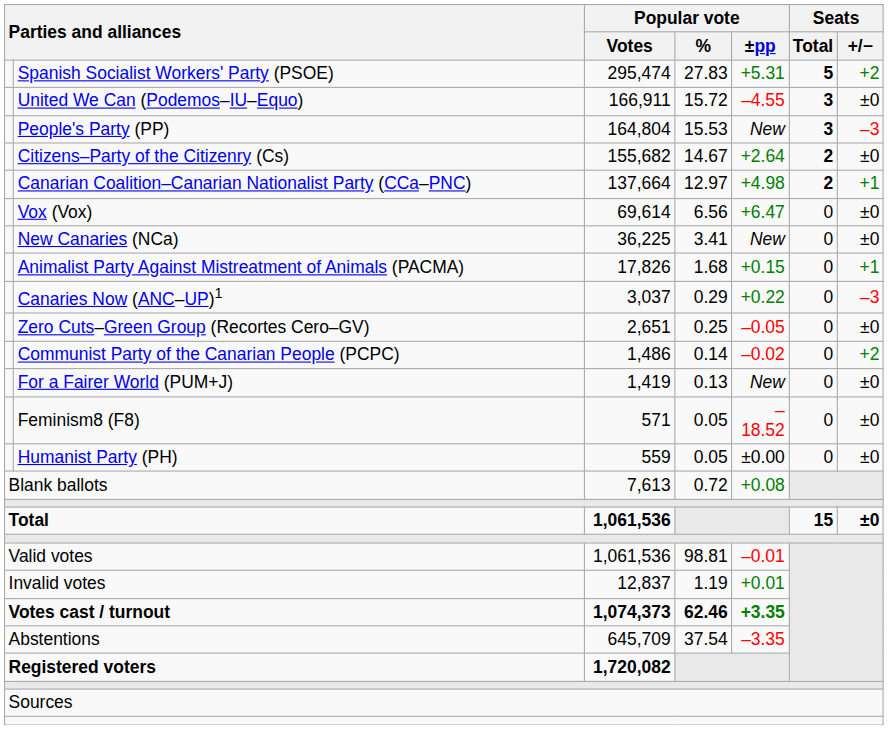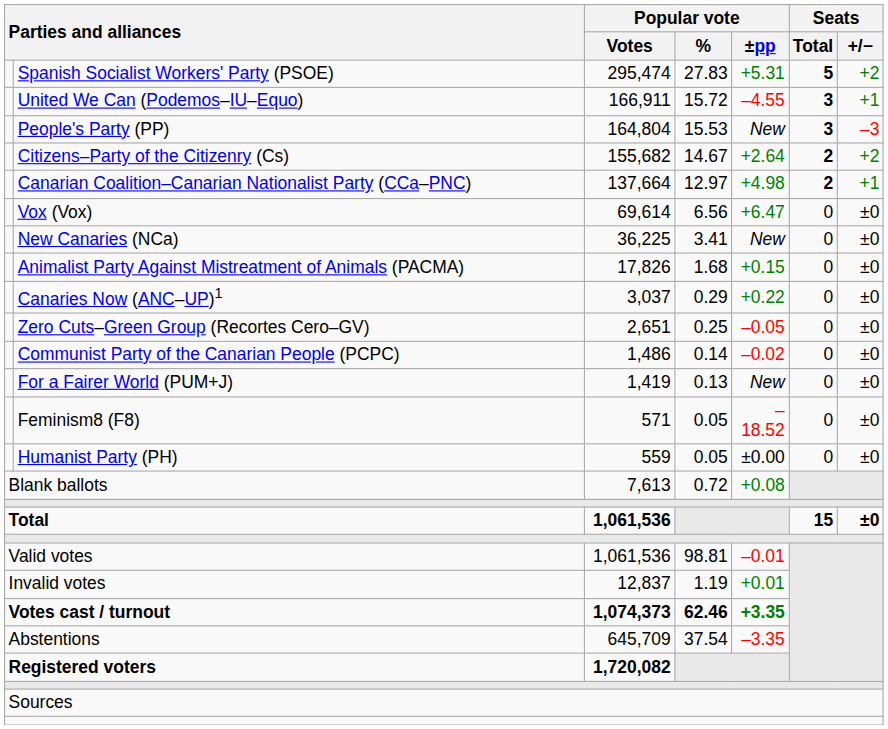(870, 101) ±0 -> (869, 101) +1
(870, 156) ±0 -> (869, 156) +2
(869, 267) +1 -> (870, 267) ±0
(870, 297) –3 -> (870, 297) ±0
(869, 354) +2 -> (870, 354) ±0
